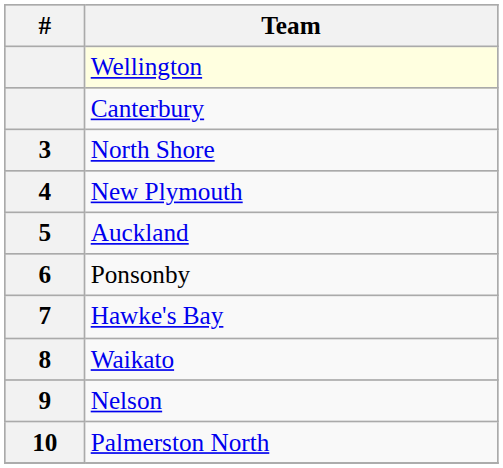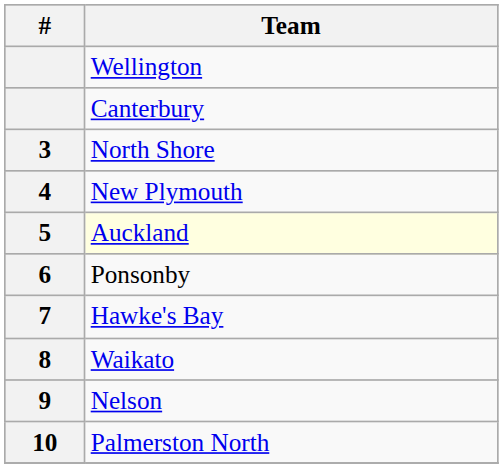(146, 67) lightyellow background -> (146, 67) no background
(140, 233) no background -> (140, 233) lightyellow background
